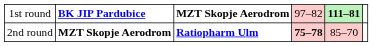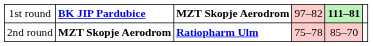(308, 32) bold -> (308, 32) normal
